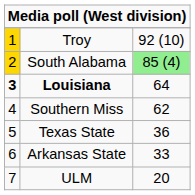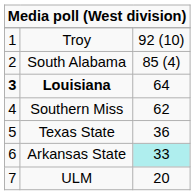(12, 39) gold background -> (12, 39) no background
(12, 62) gold background -> (12, 62) no background
(161, 62) lightgreen background -> (161, 62) no background
(161, 155) no background -> (161, 155) paleturquoise background
